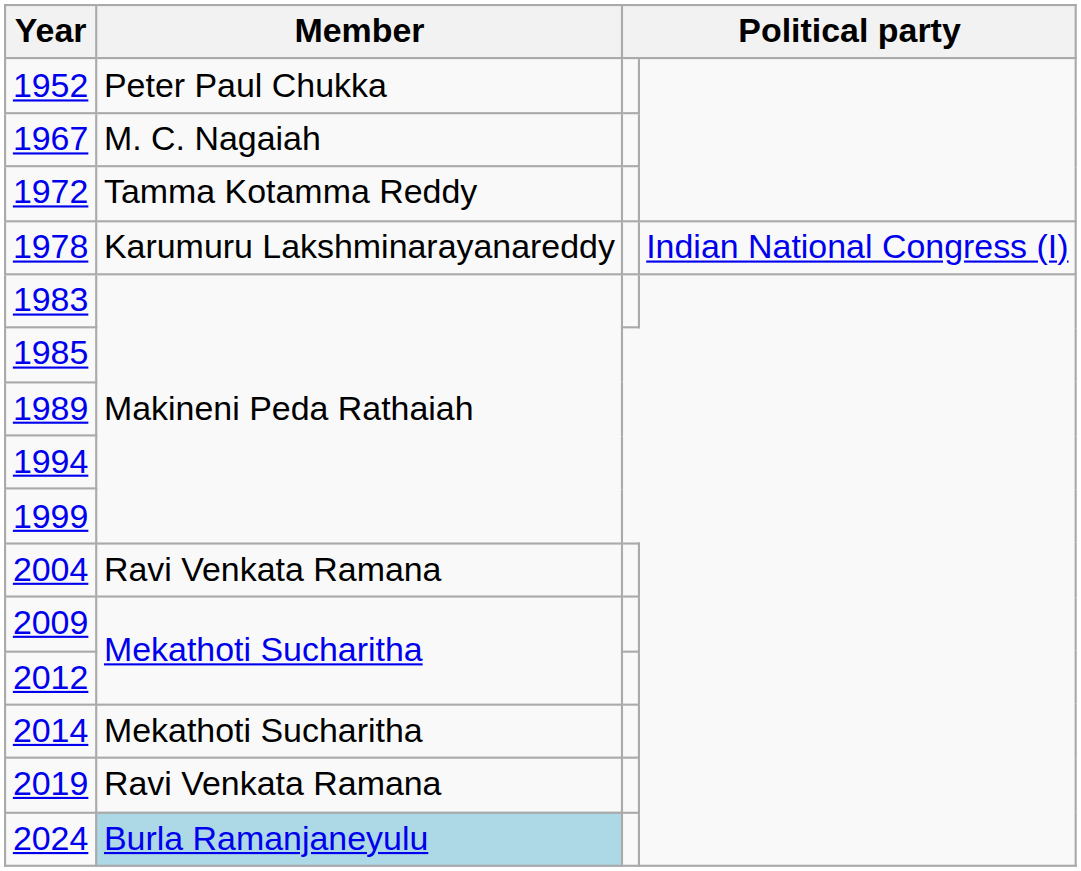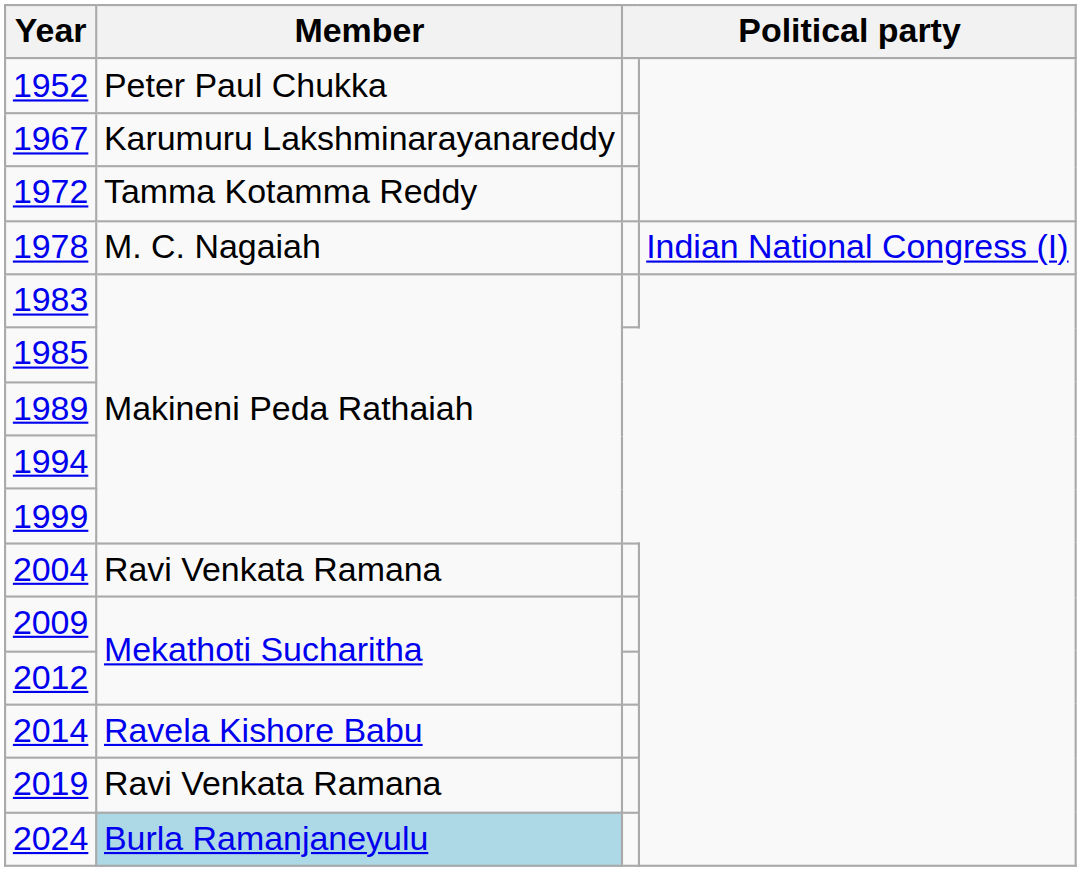(212, 138) M. C. Nagaiah -> (359, 138) Karumuru Lakshminarayanareddy
(359, 246) Karumuru Lakshminarayanareddy -> (212, 246) M. C. Nagaiah
(263, 730) Mekathoti Sucharitha -> (263, 730) Ravela Kishore Babu
